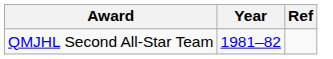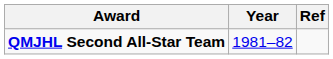(111, 41) normal -> (117, 41) bold
